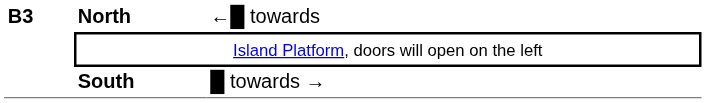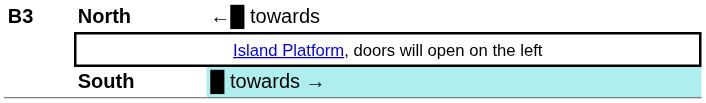(268, 81) no background -> (268, 81) paleturquoise background
